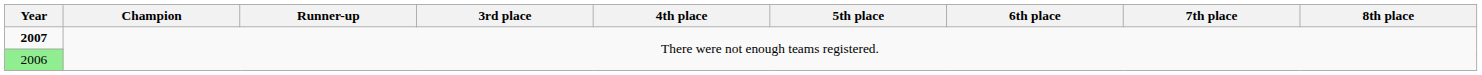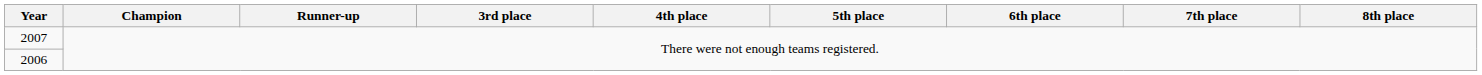(34, 38) bold -> (34, 38) normal
(34, 60) lightgreen background -> (34, 60) no background
